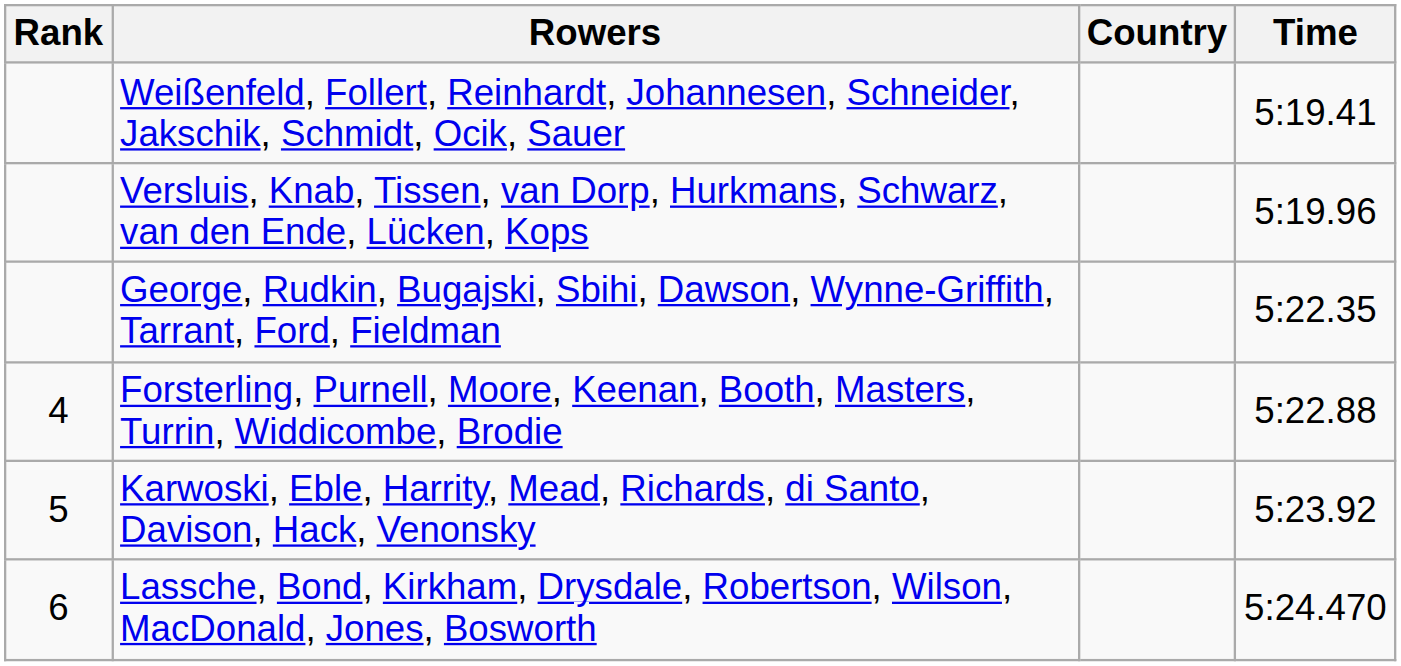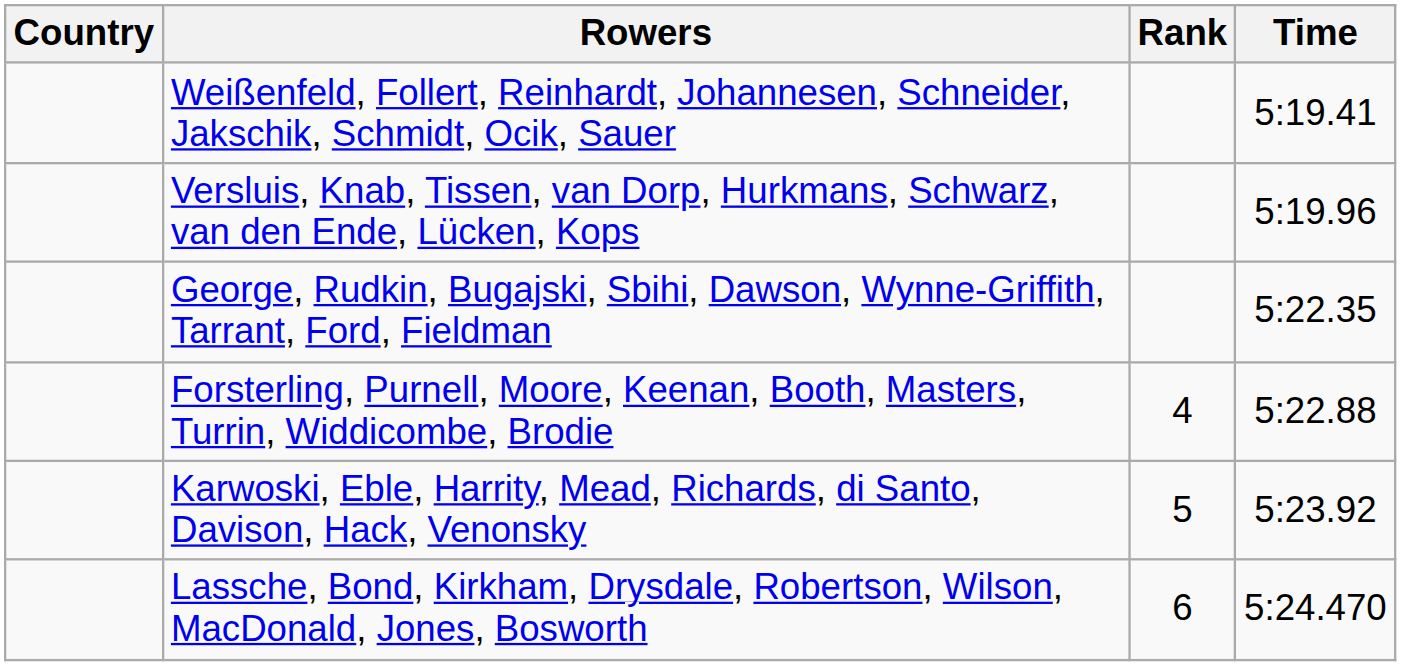columns swapped: (58, 33) <-> (1157, 33)
